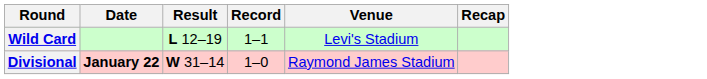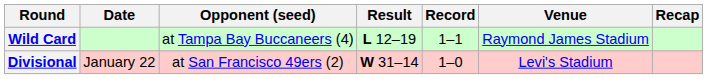+ column: (258, 16)
(371, 39) Levi's Stadium -> (566, 39) Raymond James Stadium
(121, 62) bold -> (119, 62) normal
(371, 62) Raymond James Stadium -> (566, 62) Levi's Stadium
